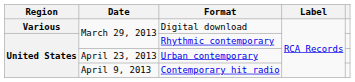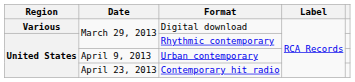(119, 56) April 23, 2013 -> (116, 56) April 9, 2013
(116, 70) April 9, 2013 -> (119, 70) April 23, 2013
